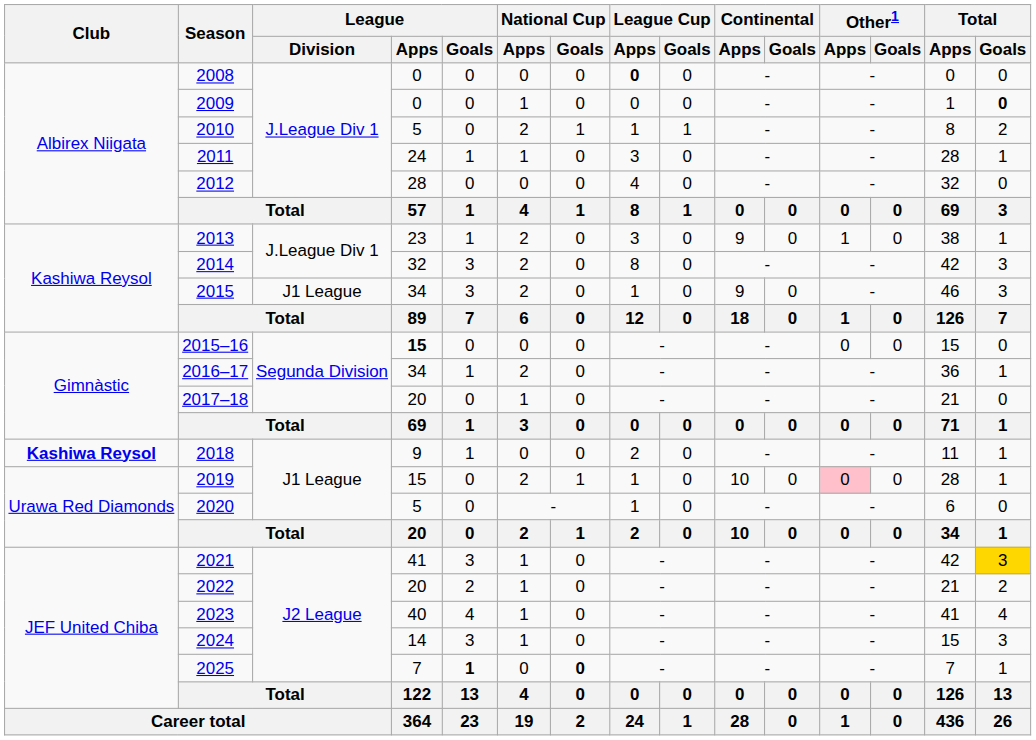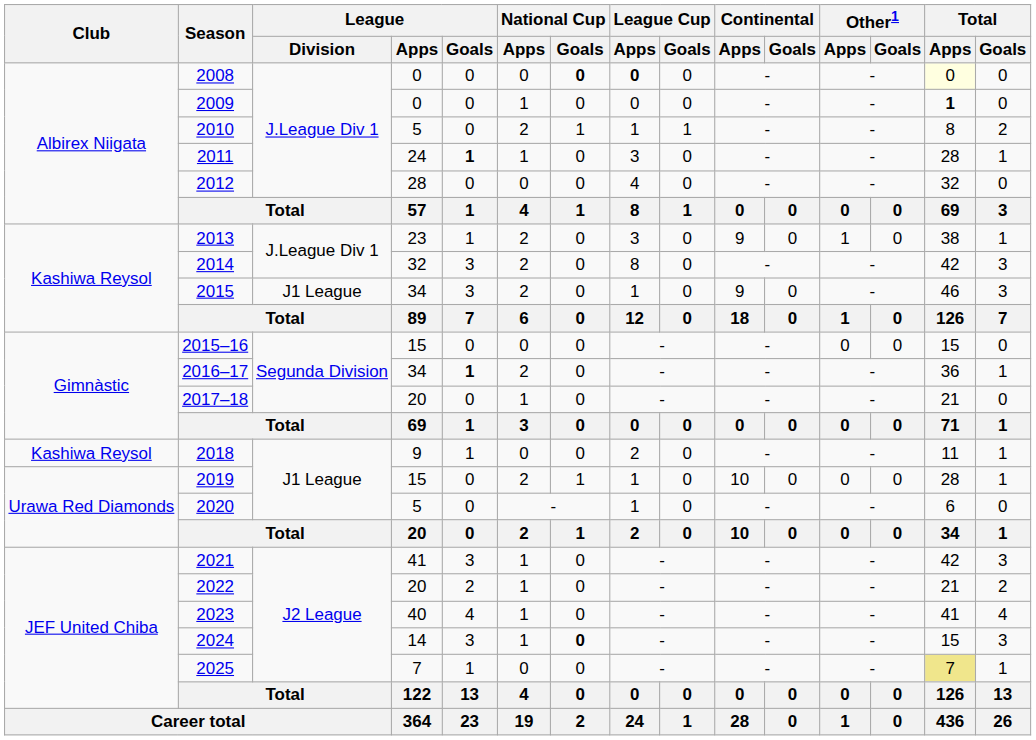(580, 76) normal -> (580, 76) bold
(950, 76) no background -> (950, 76) lightyellow background
(950, 103) normal -> (950, 103) bold
(1003, 103) bold -> (1003, 103) normal
(470, 157) normal -> (470, 157) bold
(417, 345) bold -> (417, 345) normal
(470, 372) normal -> (470, 372) bold
(91, 452) bold -> (91, 452) normal
(845, 479) pink background -> (845, 479) no background
(1003, 560) gold background -> (1003, 560) no background
(580, 641) normal -> (580, 641) bold
(470, 668) bold -> (470, 668) normal
(580, 668) bold -> (580, 668) normal
(950, 668) no background -> (950, 668) khaki background
